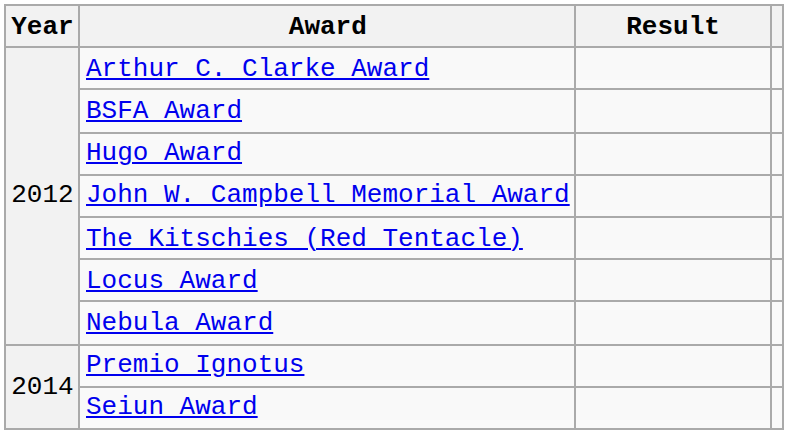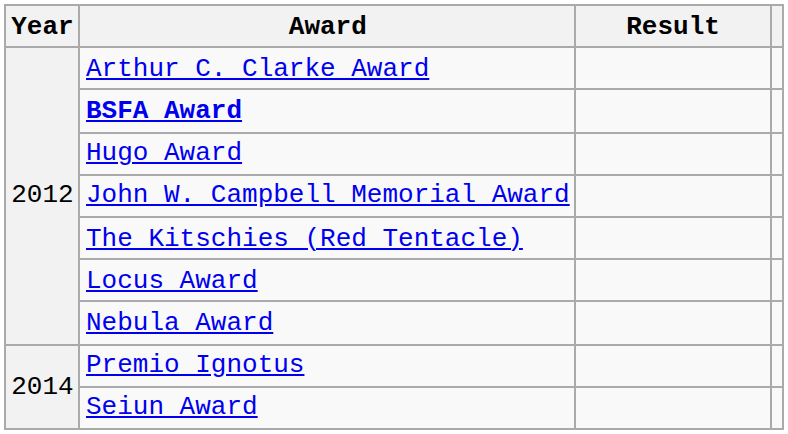(164, 111) normal -> (164, 111) bold
